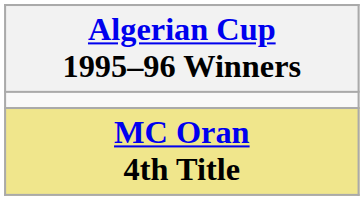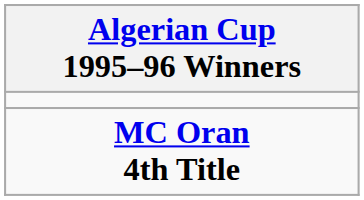(182, 150) khaki background -> (182, 150) no background
